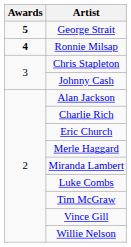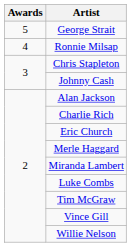(25, 30) bold -> (25, 30) normal
(25, 47) bold -> (25, 47) normal
